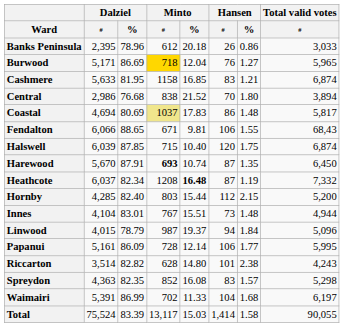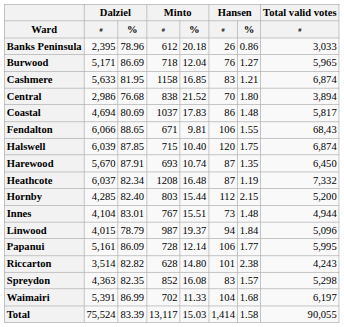(170, 63) gold background -> (170, 63) no background
(167, 113) khaki background -> (167, 113) no background
(170, 163) bold -> (170, 163) normal
(194, 180) bold -> (194, 180) normal
